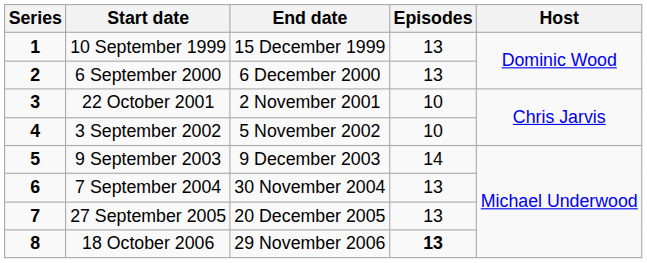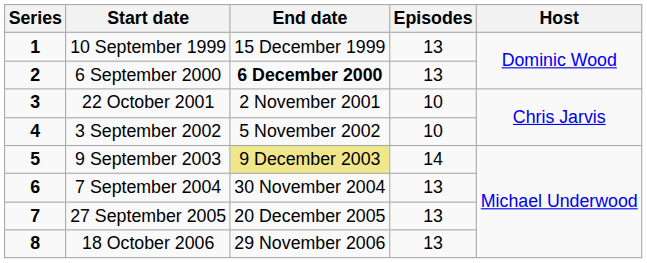(310, 74) normal -> (310, 74) bold
(310, 159) no background -> (310, 159) khaki background
(433, 243) bold -> (433, 243) normal
